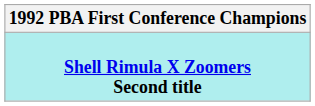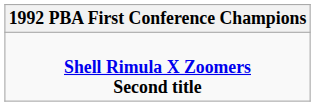(158, 76) paleturquoise background -> (158, 76) no background
